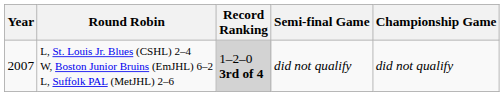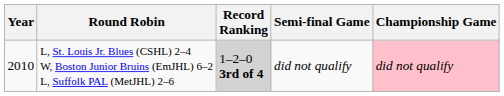(21, 65) 2007 -> (21, 65) 2010
(414, 65) no background -> (414, 65) pink background
